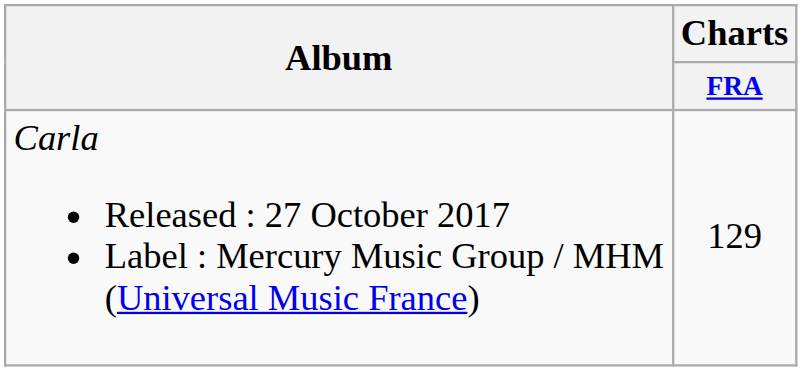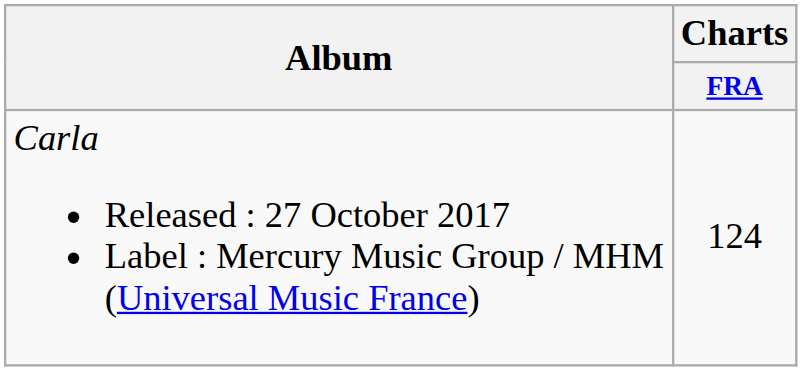(735, 236) 129 -> (735, 236) 124
